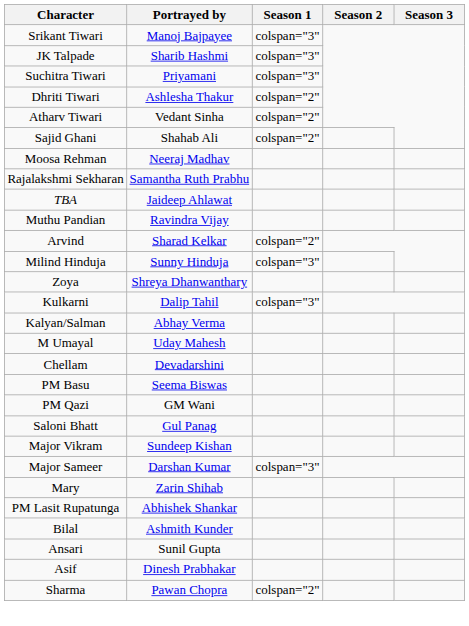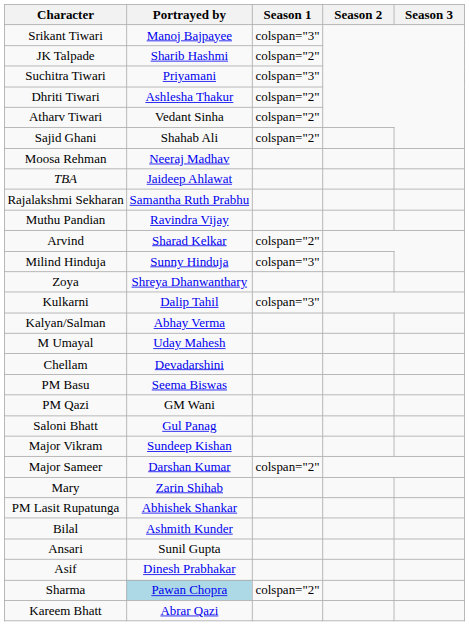(287, 55) colspan="3" -> (287, 55) colspan="2"
rows swapped: (66, 179) <-> (66, 199)
(287, 466) colspan="3" -> (287, 466) colspan="2"
(189, 590) no background -> (189, 590) lightblue background
+ row: (66, 610)
